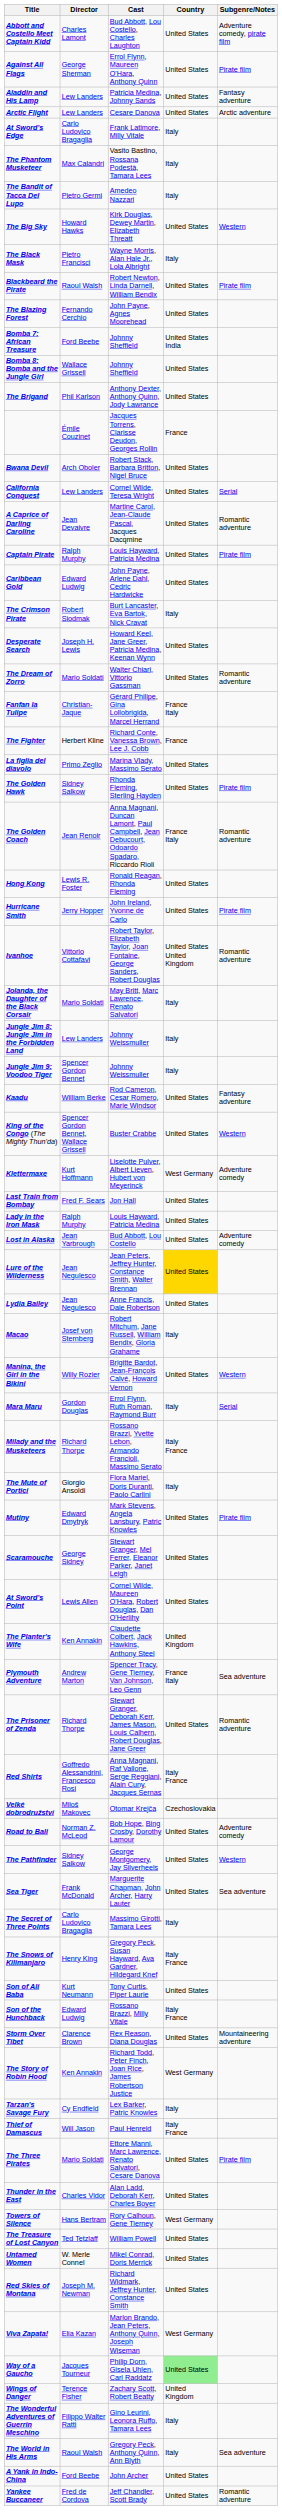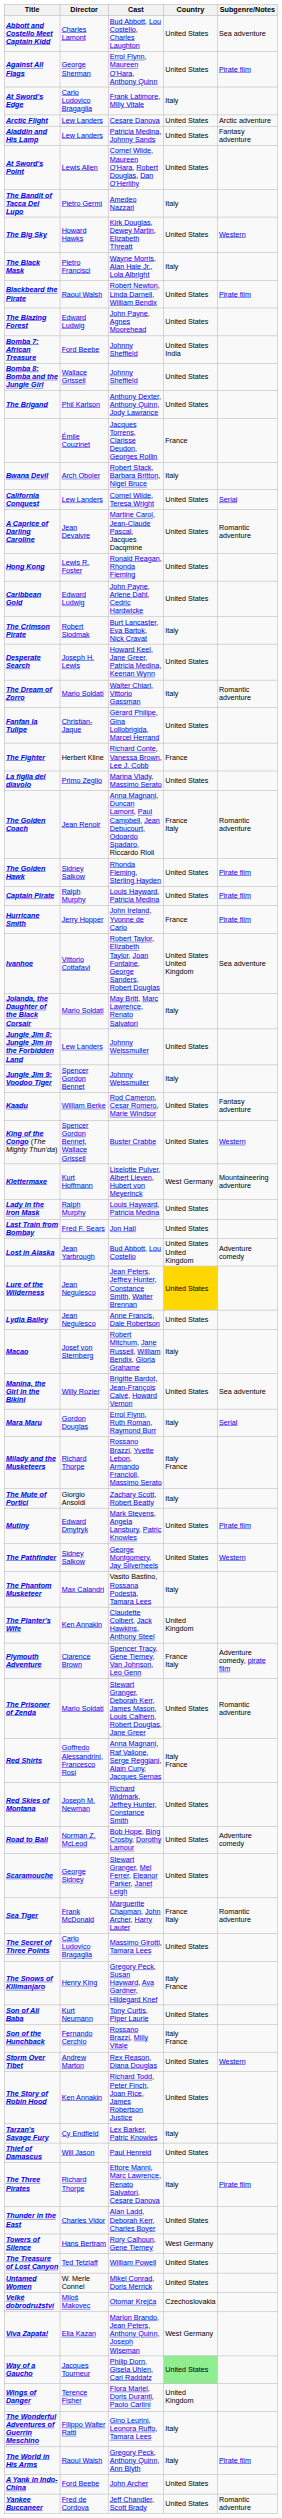(242, 33) Adventure comedy, pirate film -> (242, 33) Sea adventure
rows swapped: (26, 97) <-> (25, 132)
rows swapped: (25, 1601) <-> (29, 163)
(77, 314) Fernando Cerchio -> (74, 322) Edward Ludwig
(187, 468) United States -> (172, 476) Italy
rows swapped: (30, 555) <-> (25, 884)
(187, 677) United States -> (172, 694) Italy
(176, 709) France Italy -> (187, 725) United States
rows swapped: (26, 836) <-> (26, 788)
(187, 911) United States -> (176, 919) France
(235, 955) Romantic adventure -> (242, 963) Sea adventure
(172, 1039) Italy -> (187, 1047) United States
(235, 1173) Adventure comedy -> (244, 1181) Mountaineering adventure
rows swapped: (25, 1220) <-> (32, 1201)
(187, 1240) United States -> (187, 1252) United States United Kingdom
(232, 1375) Western -> (242, 1391) Sea adventure
(132, 1486) Flora Mariel, Doris Duranti, Paolo Carlini -> (133, 1498) Zachary Scott, Robert Beatty
rows swapped: (31, 1859) <-> (29, 1557)
(74, 1677) Andrew Marton -> (76, 1661) Clarence Brown
(242, 1677) Sea adventure -> (242, 1661) Adventure comedy, pirate film
(74, 1725) Richard Thorpe -> (83, 1708) Mario Soldati
rows swapped: (27, 2290) <-> (30, 1808)
(187, 1891) United States -> (176, 1915) France Italy
(242, 1891) Sea adventure -> (235, 1915) Romantic adventure
(172, 1923) Italy -> (187, 1947) United States
(74, 2014) Edward Ludwig -> (77, 2038) Fernando Cerchio
(76, 2037) Clarence Brown -> (74, 2062) Andrew Marton
(244, 2037) Mountaineering adventure -> (232, 2062) Western
(189, 2073) West Germany -> (187, 2097) United States
(176, 2128) Italy France -> (187, 2152) United States
(83, 2160) Mario Soldati -> (74, 2184) Richard Thorpe
(187, 2160) United States -> (172, 2184) Italy
(133, 2393) Zachary Scott, Robert Beatty -> (132, 2397) Flora Mariel, Doris Duranti, Paolo Carlini
(242, 2452) Sea adventure -> (235, 2460) Pirate film
